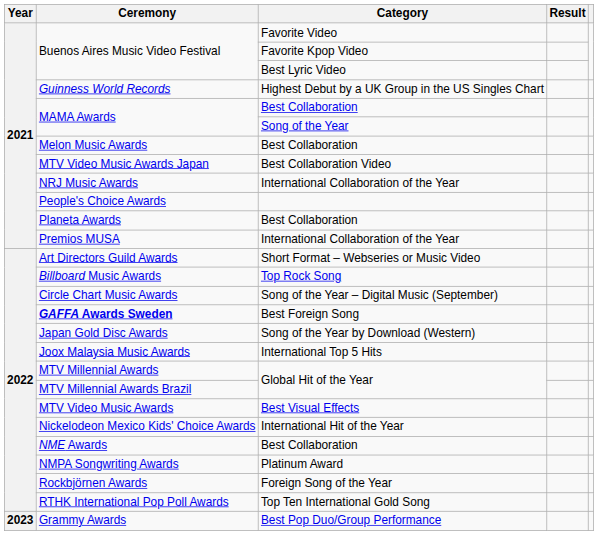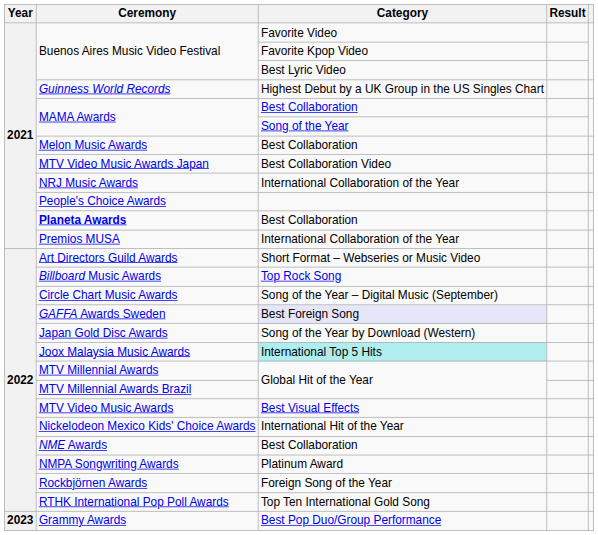(80, 220) normal -> (83, 220) bold
(106, 314) bold -> (102, 314) normal
(310, 314) no background -> (310, 314) lavender background
(321, 351) no background -> (321, 351) paleturquoise background
